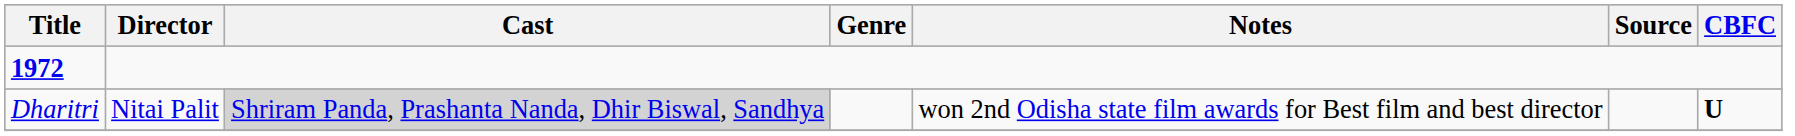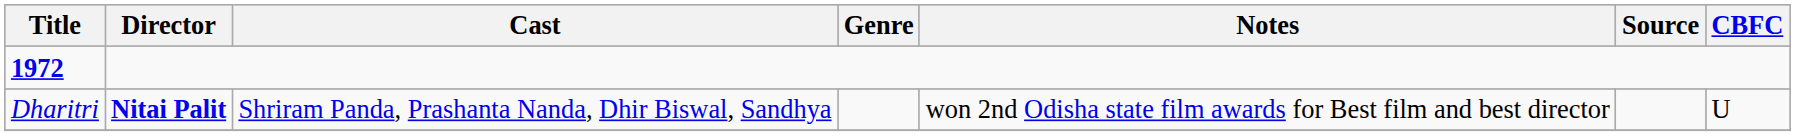(165, 109) normal -> (169, 109) bold
(528, 109) lightgrey background -> (535, 109) no background
(1714, 109) bold -> (1721, 109) normal
